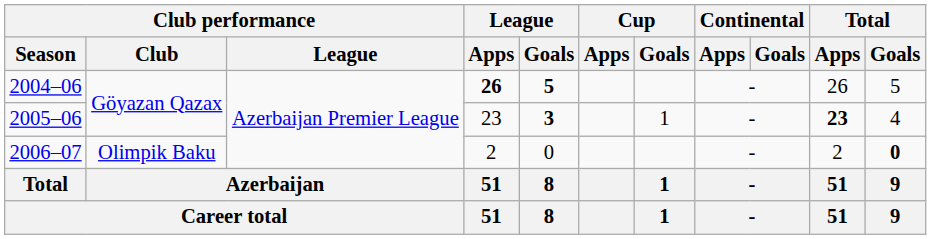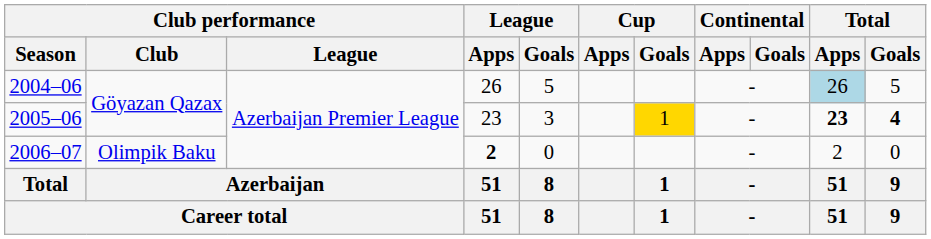(491, 86) bold -> (491, 86) normal
(549, 86) bold -> (549, 86) normal
(837, 86) no background -> (837, 86) lightblue background
(549, 119) bold -> (549, 119) normal
(664, 119) no background -> (664, 119) gold background
(895, 119) normal -> (895, 119) bold
(491, 151) normal -> (491, 151) bold
(895, 151) bold -> (895, 151) normal
